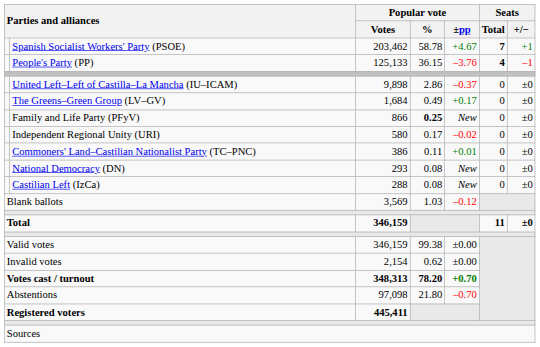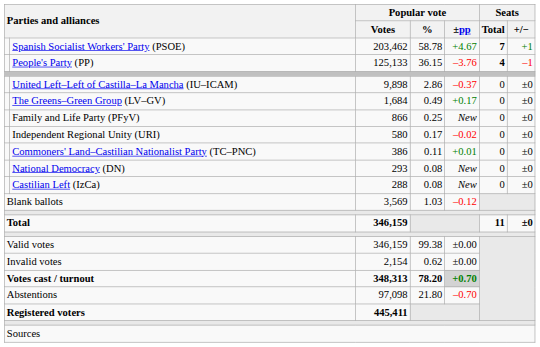(433, 118) bold -> (433, 118) normal
(465, 278) no background -> (465, 278) lightgrey background
